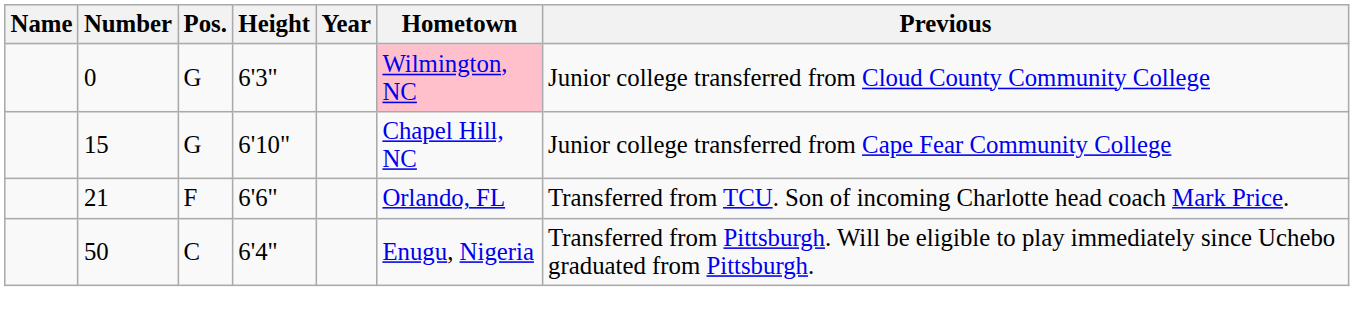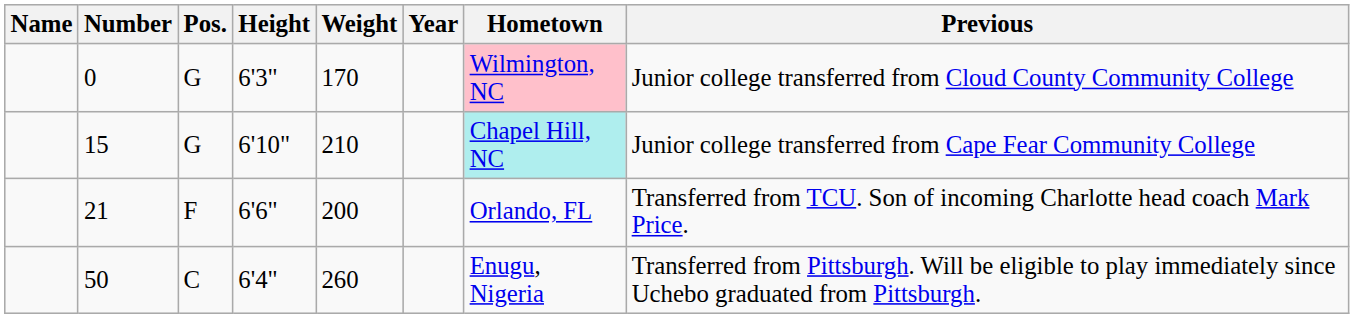+ column: (359, 24)
(443, 144) no background -> (530, 144) paleturquoise background
